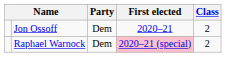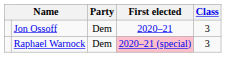(207, 28) 2 -> (207, 28) 3
(207, 44) 2 -> (207, 44) 3
